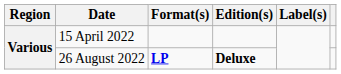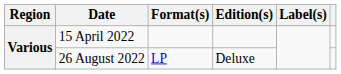(160, 58) bold -> (159, 58) normal
(236, 58) bold -> (235, 58) normal
